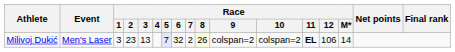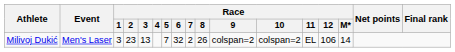(166, 40) lavender background -> (166, 40) no background
(202, 40) lightyellow background -> (202, 40) no background
(311, 40) bold -> (311, 40) normal
